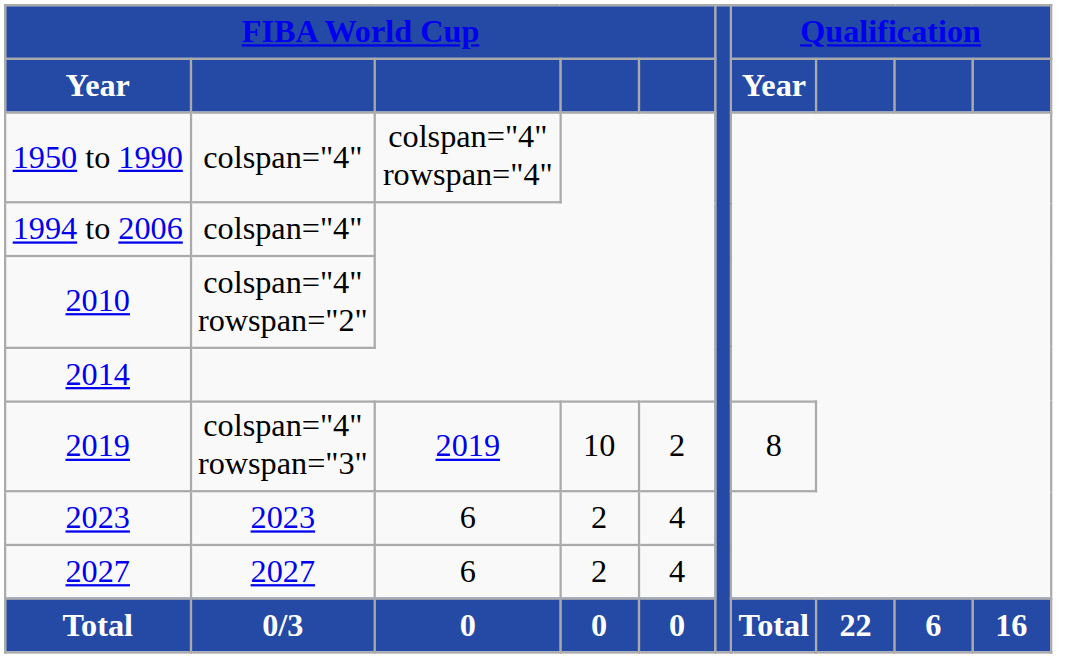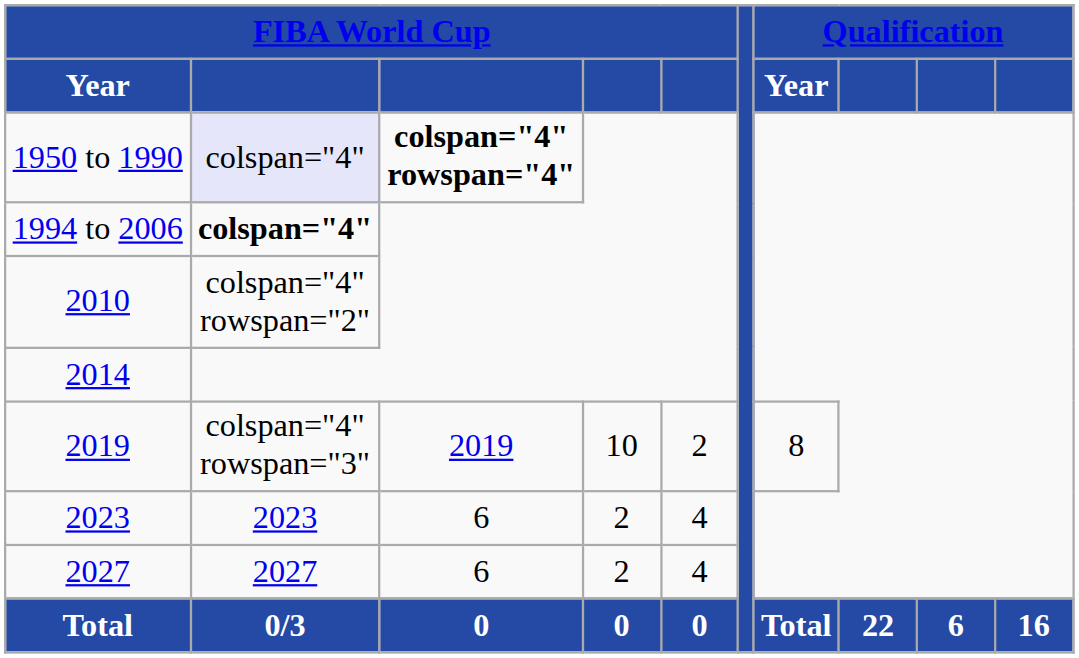(283, 156) no background -> (285, 156) lavender background
(468, 156) normal -> (481, 156) bold
(283, 229) normal -> (285, 229) bold
